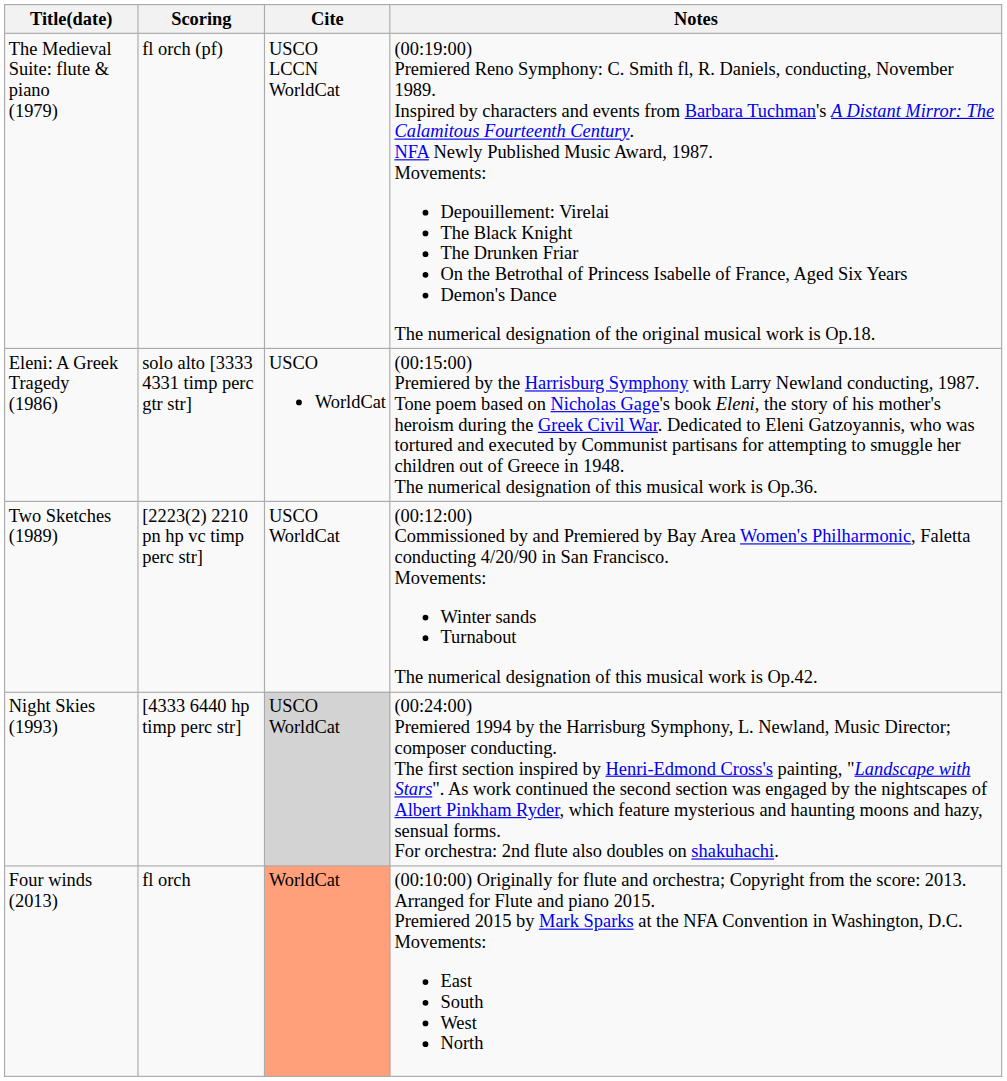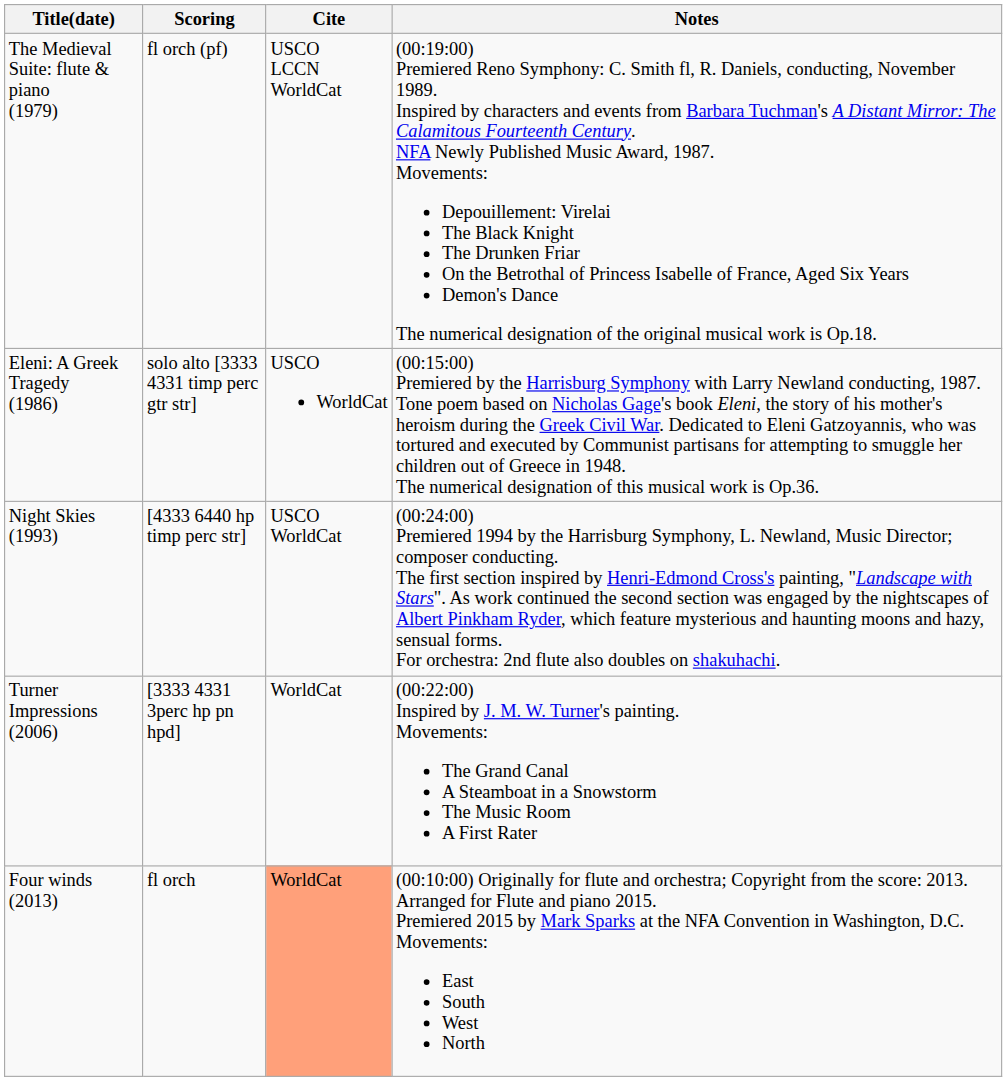- row: (60, 526)
(304, 716) lightgrey background -> (306, 526) no background
+ row: (53, 710)
